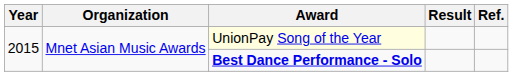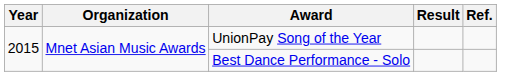(297, 37) lightyellow background -> (297, 37) no background
(317, 60) bold -> (311, 60) normal
